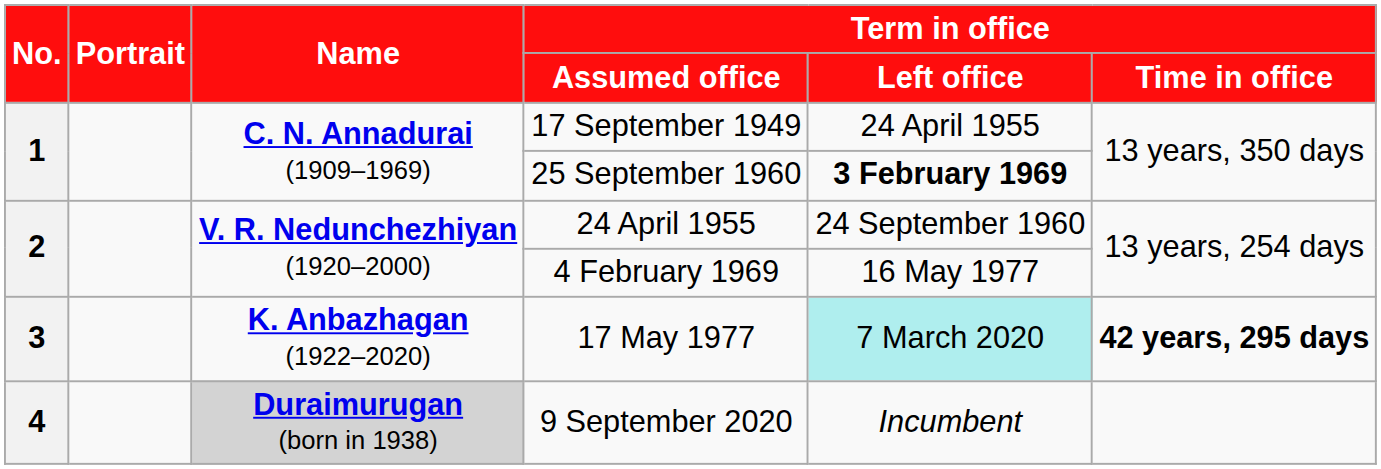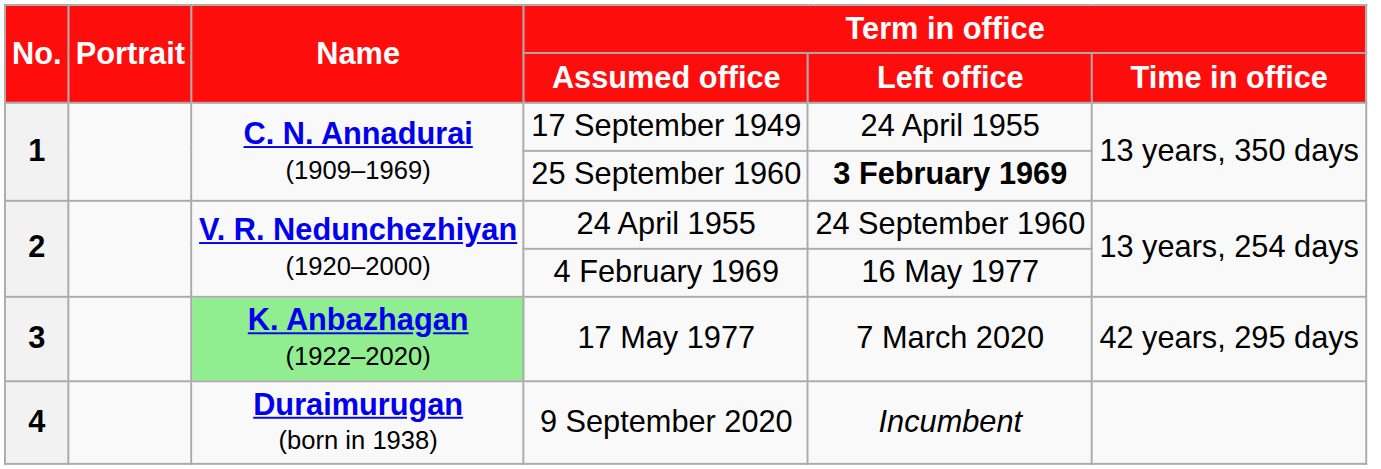(358, 338) no background -> (358, 338) lightgreen background
(950, 338) paleturquoise background -> (950, 338) no background
(1234, 338) bold -> (1229, 338) normal
(358, 421) lightgrey background -> (358, 421) no background
